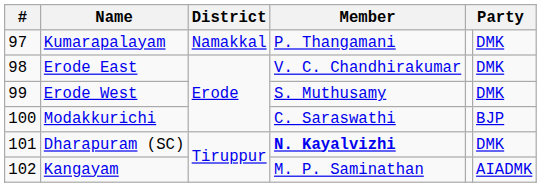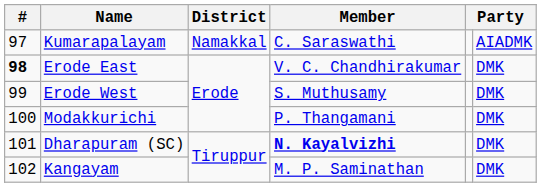(335, 43) P. Thangamani -> (335, 43) C. Saraswathi
(490, 43) DMK -> (504, 43) AIADMK
(18, 68) normal -> (18, 68) bold
(335, 119) C. Saraswathi -> (335, 119) P. Thangamani
(490, 119) BJP -> (490, 119) DMK
(504, 170) AIADMK -> (490, 170) DMK
